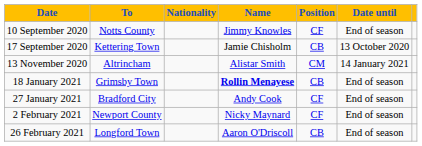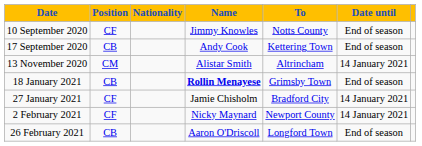columns swapped: (317, 13) <-> (127, 13)
(258, 47) Jamie Chisholm -> (224, 47) Andy Cook
(374, 47) 13 October 2020 -> (374, 47) End of season
(258, 98) Andy Cook -> (224, 98) Jamie Chisholm
(374, 98) End of season -> (374, 98) 14 January 2021
(374, 116) End of season -> (374, 116) 14 January 2021
